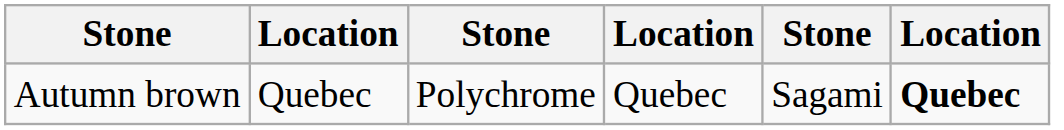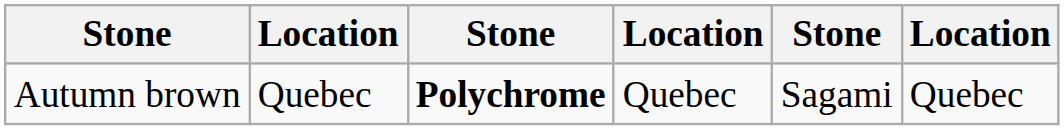(506, 93) normal -> (511, 93) bold
(960, 93) bold -> (967, 93) normal
